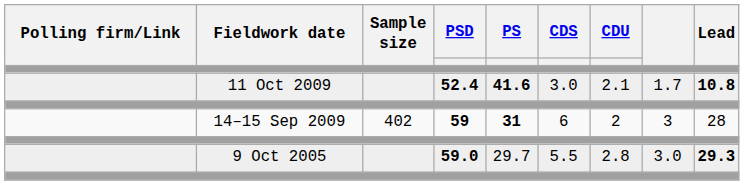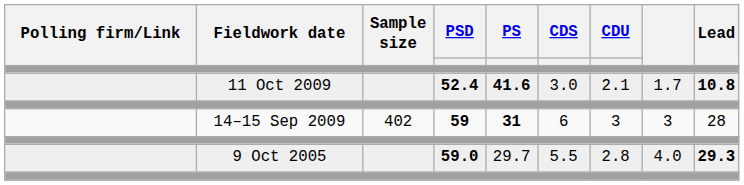(616, 123) 2 -> (616, 123) 3
(668, 158) 3.0 -> (668, 158) 4.0
